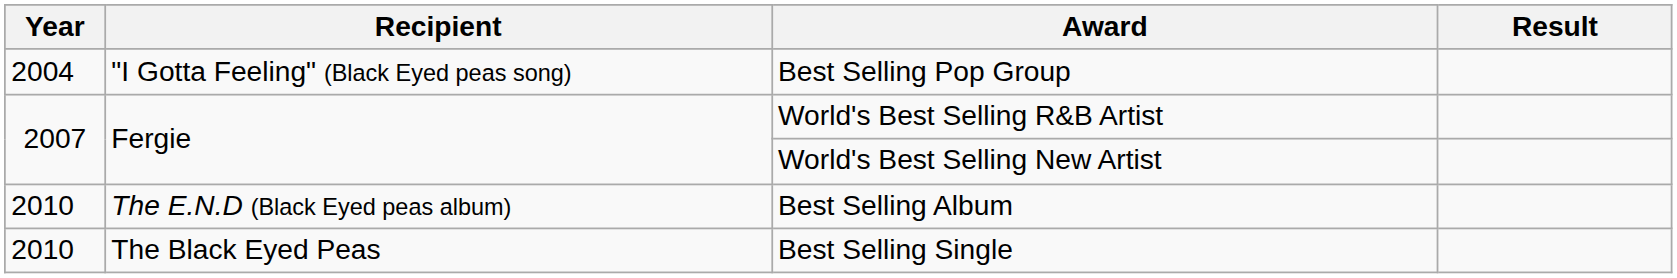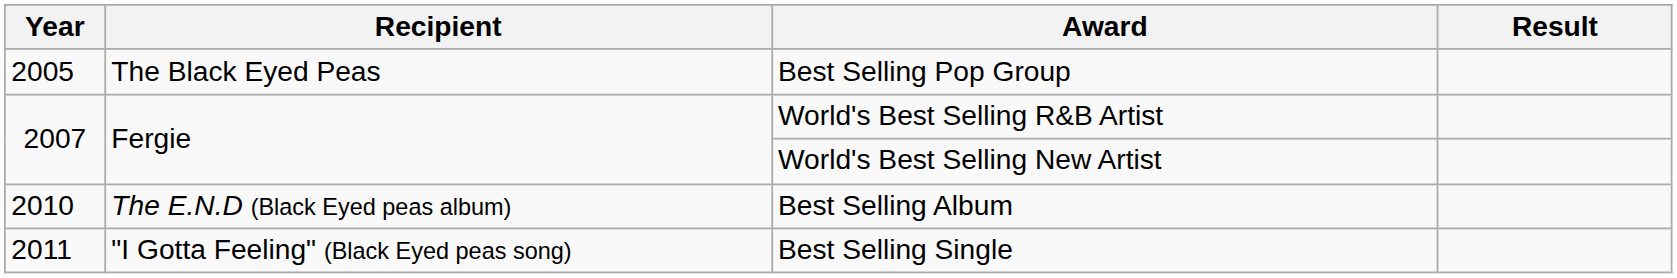(43, 71) 2004 -> (43, 71) 2005
(341, 71) "I Gotta Feeling" (Black Eyed peas song) -> (246, 71) The Black Eyed Peas
(43, 250) 2010 -> (42, 250) 2011
(246, 250) The Black Eyed Peas -> (341, 250) "I Gotta Feeling" (Black Eyed peas song)
